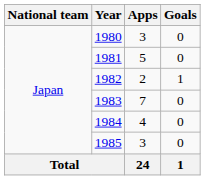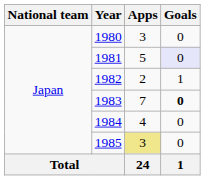(180, 57) no background -> (180, 57) lavender background
(180, 100) normal -> (180, 100) bold
(143, 143) no background -> (143, 143) khaki background
